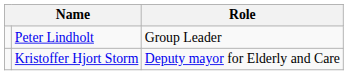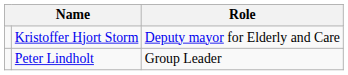rows swapped: (77, 59) <-> (54, 37)
